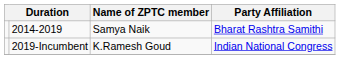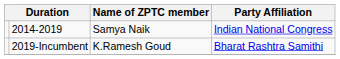(268, 29) Bharat Rashtra Samithi -> (273, 29) Indian National Congress
(273, 46) Indian National Congress -> (268, 46) Bharat Rashtra Samithi
